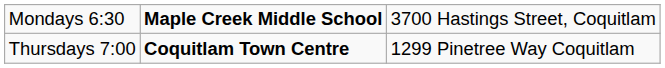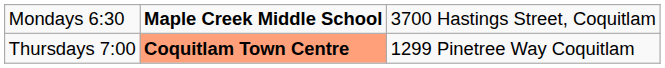(247, 48) no background -> (247, 48) lightsalmon background
